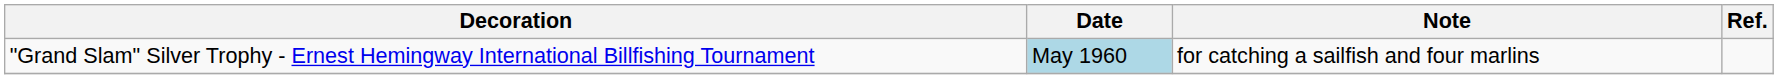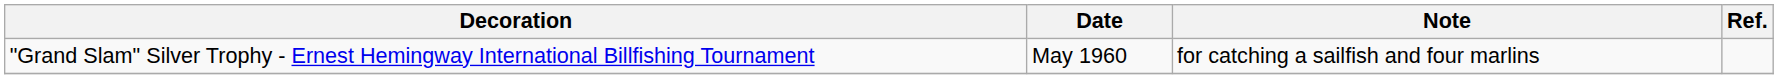(1080, 55) lightblue background -> (1080, 55) no background
